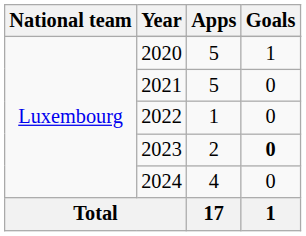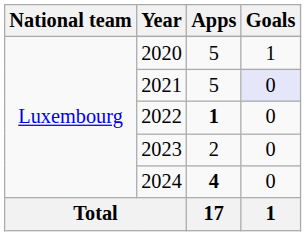(271, 85) no background -> (271, 85) lavender background
(214, 117) normal -> (214, 117) bold
(271, 149) bold -> (271, 149) normal
(214, 181) normal -> (214, 181) bold
